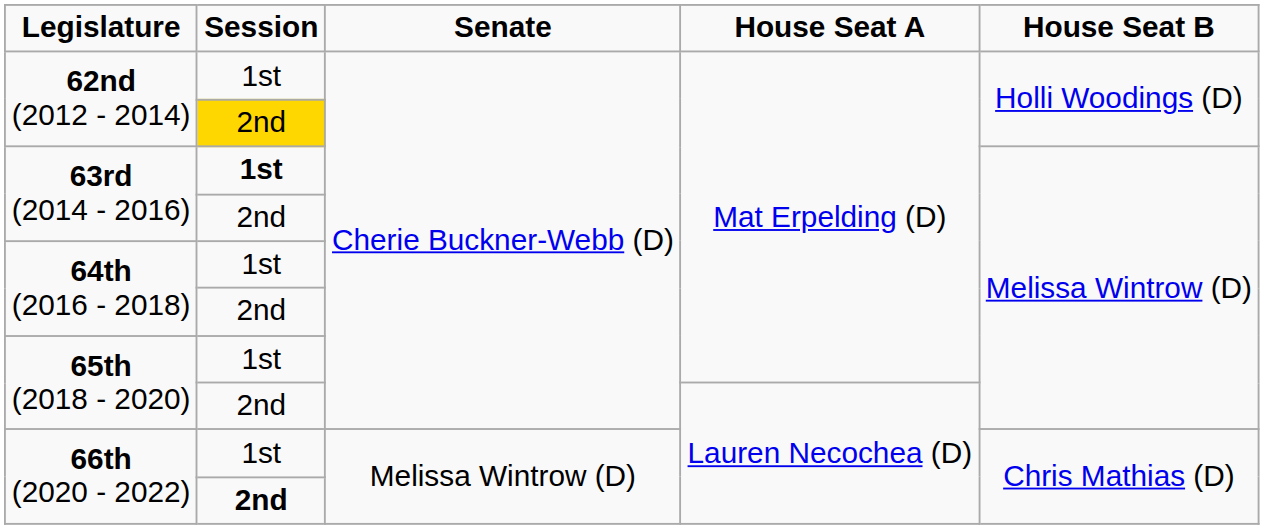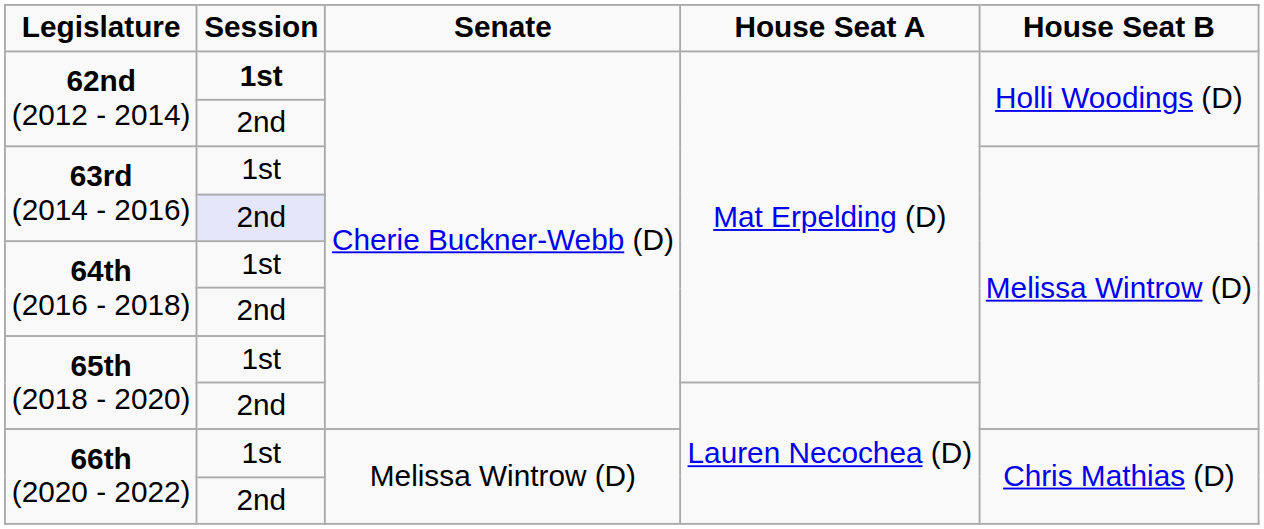(261, 75) normal -> (261, 75) bold
(261, 122) gold background -> (261, 122) no background
(261, 169) bold -> (261, 169) normal
(261, 216) no background -> (261, 216) lavender background
(261, 500) bold -> (261, 500) normal
